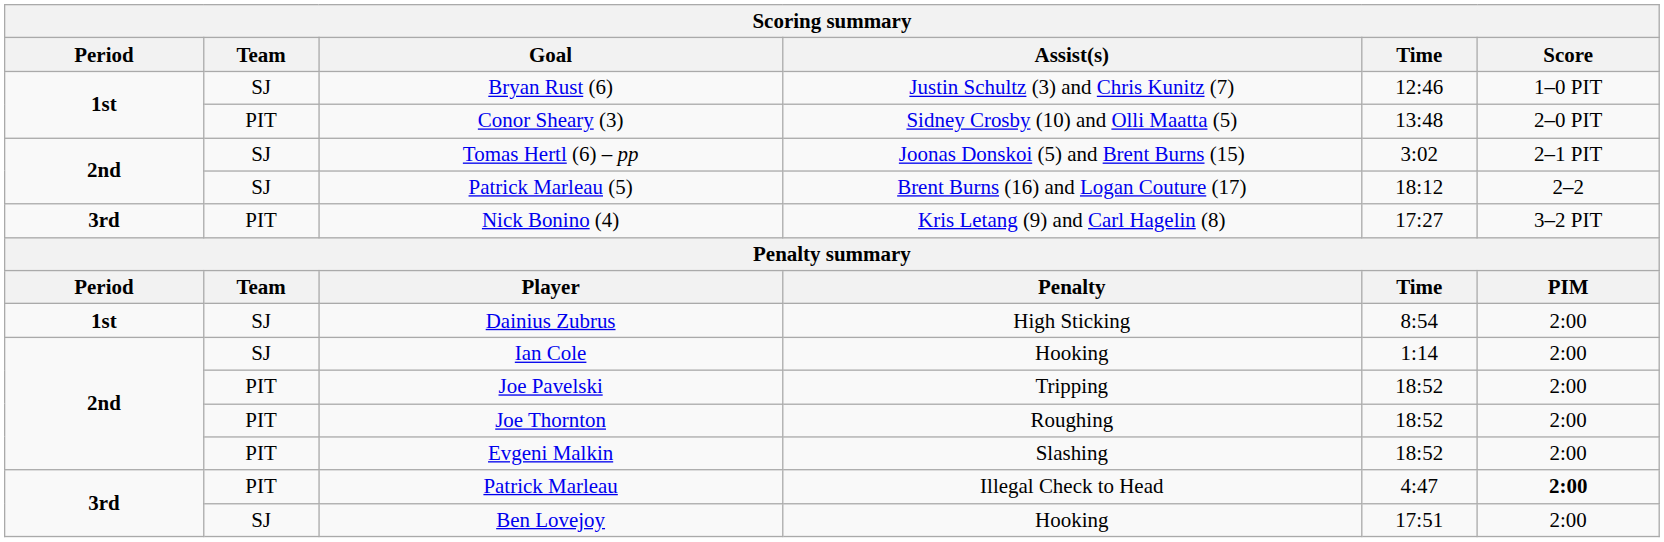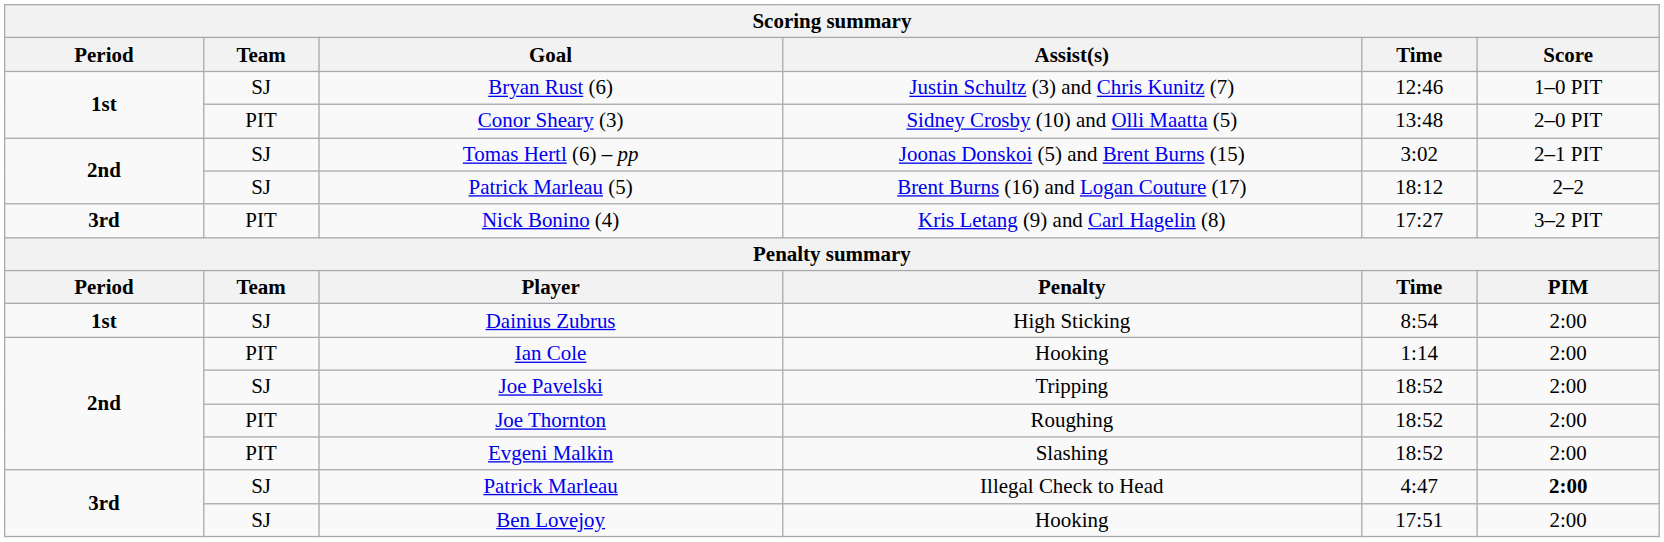(261, 353) SJ -> (261, 353) PIT
(261, 386) PIT -> (261, 386) SJ
(261, 486) PIT -> (261, 486) SJ
